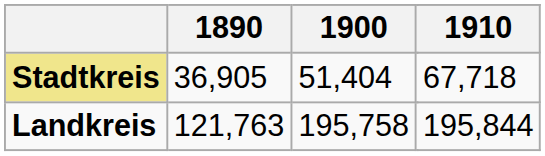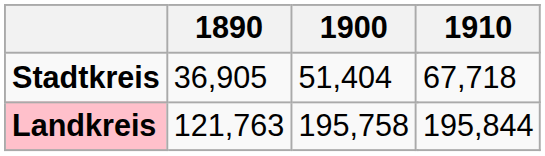(86, 77) khaki background -> (86, 77) no background
(84, 125) no background -> (84, 125) pink background
